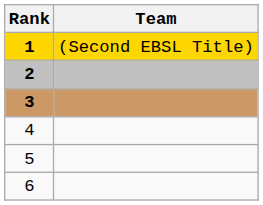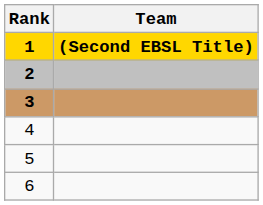(156, 47) normal -> (156, 47) bold
